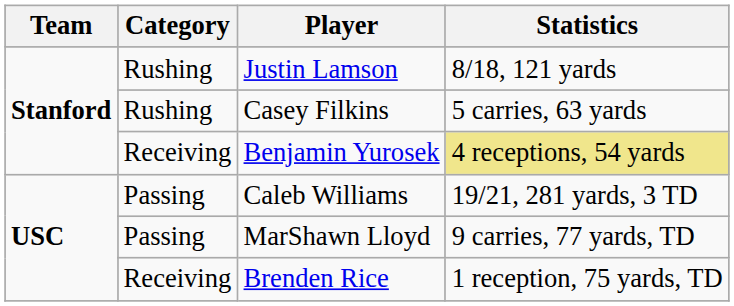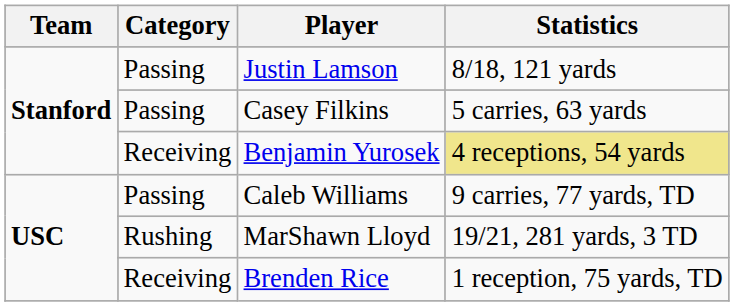(168, 68) Rushing -> (164, 68) Passing
(168, 110) Rushing -> (164, 110) Passing
(575, 194) 19/21, 281 yards, 3 TD -> (573, 194) 9 carries, 77 yards, TD
(164, 236) Passing -> (168, 236) Rushing
(573, 236) 9 carries, 77 yards, TD -> (575, 236) 19/21, 281 yards, 3 TD
